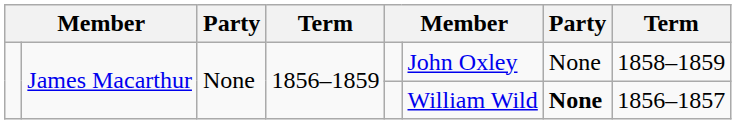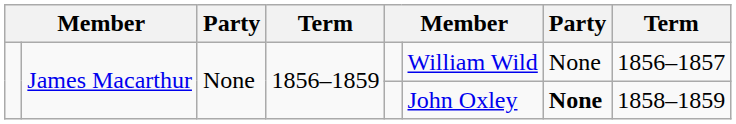(462, 61) John Oxley -> (473, 61) William Wild
(671, 61) 1858–1859 -> (671, 61) 1856–1857
(473, 99) William Wild -> (462, 99) John Oxley
(671, 99) 1856–1857 -> (671, 99) 1858–1859
